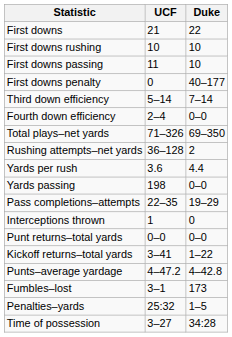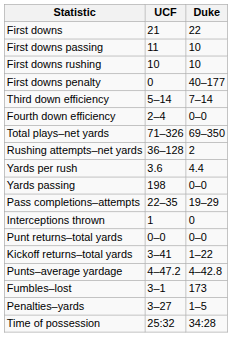rows swapped: (54, 47) <-> (55, 64)
(161, 306) 25:32 -> (159, 306) 3–27
(159, 323) 3–27 -> (161, 323) 25:32
